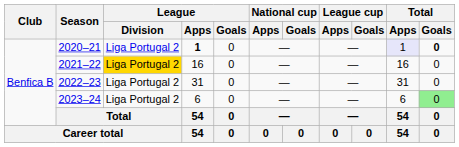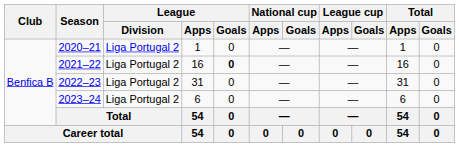(198, 47) bold -> (198, 47) normal
(403, 47) lavender background -> (403, 47) no background
(437, 47) bold -> (437, 47) normal
(142, 64) gold background -> (142, 64) no background
(231, 64) normal -> (231, 64) bold
(437, 99) lightgreen background -> (437, 99) no background
